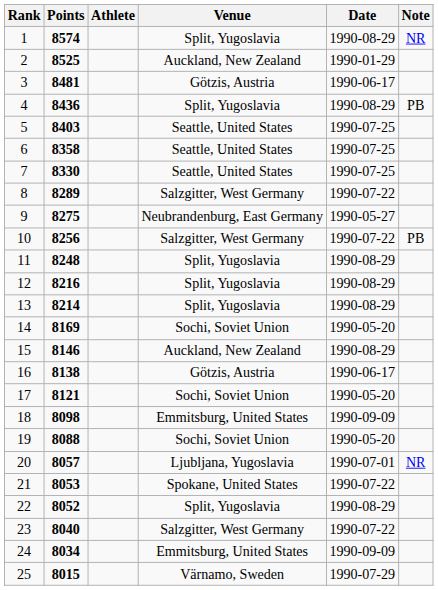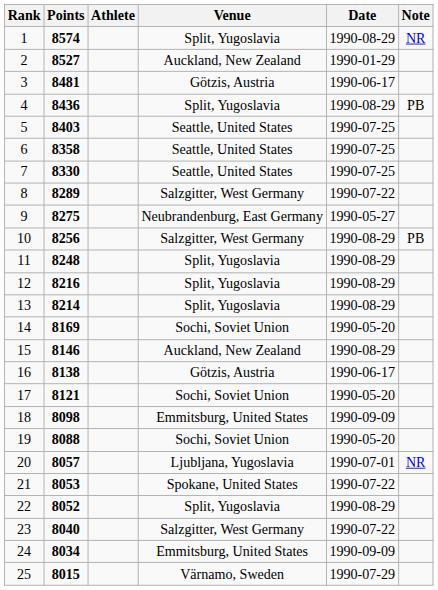(66, 60) 8525 -> (66, 60) 8527
(362, 238) 1990-07-22 -> (362, 238) 1990-08-29
